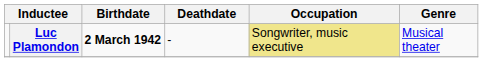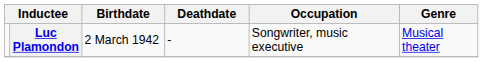(123, 40) bold -> (122, 40) normal
(300, 40) khaki background -> (300, 40) no background
